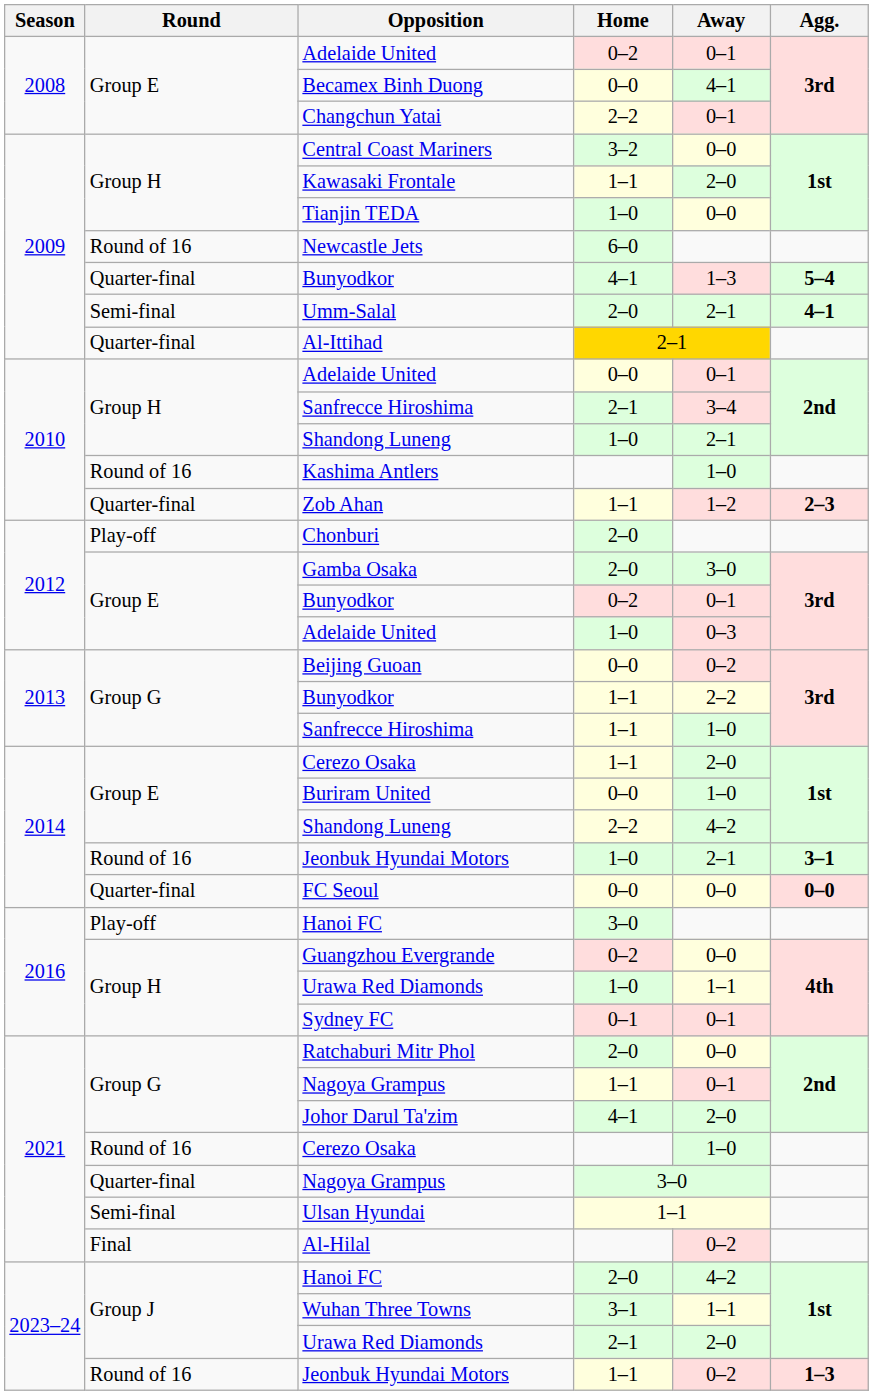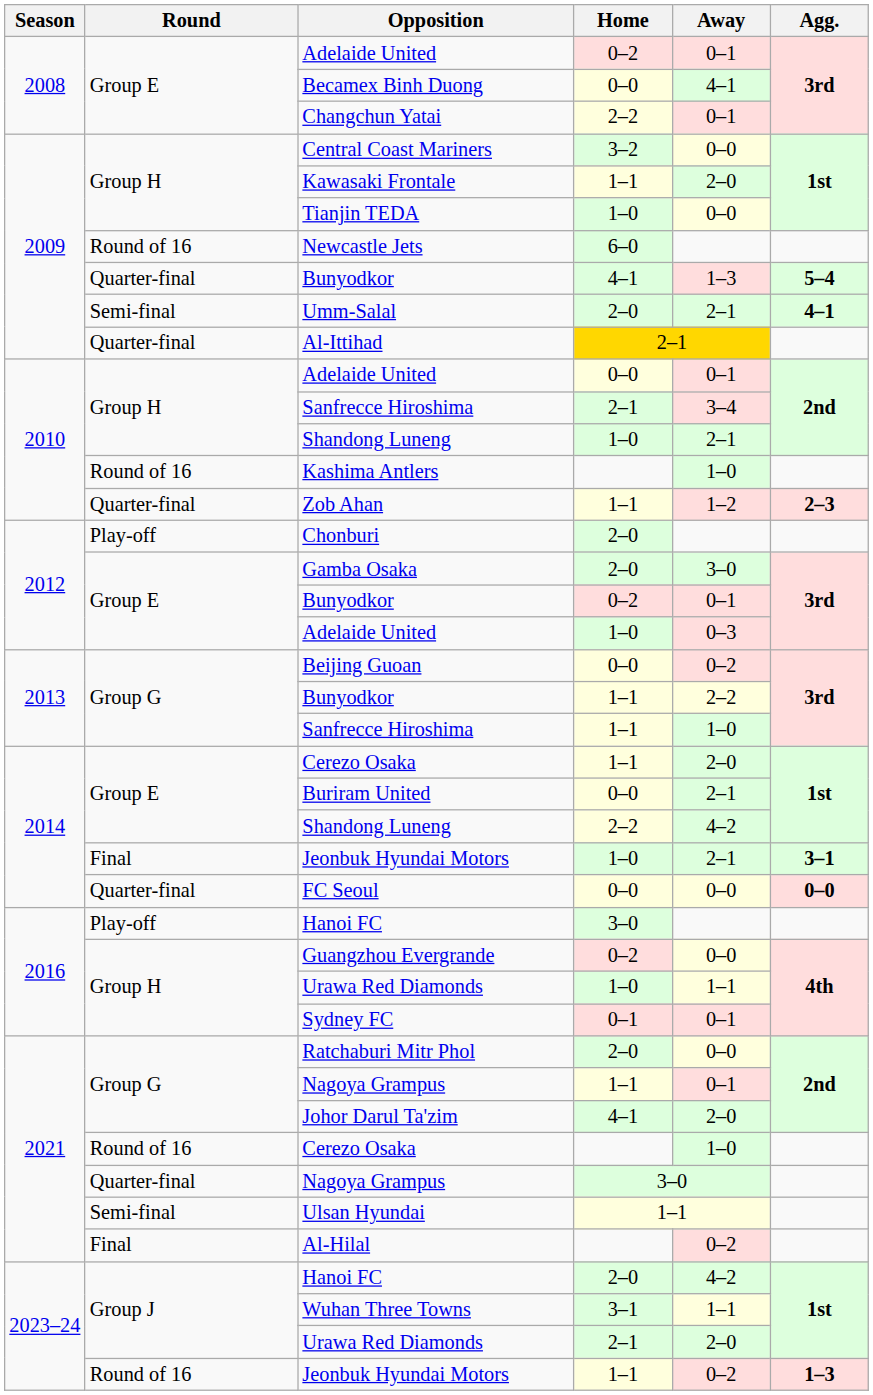(721, 794) 1–0 -> (721, 794) 2–1
(141, 858) Round of 16 -> (111, 858) Final
